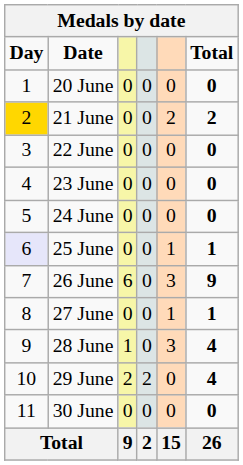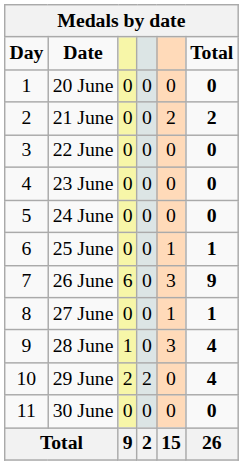(26, 117) gold background -> (26, 117) no background
(26, 248) lavender background -> (26, 248) no background
